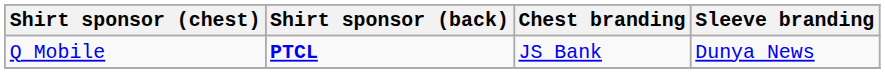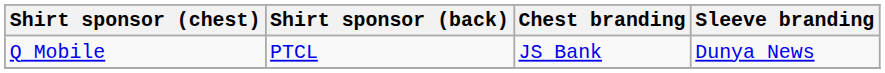(294, 52) bold -> (294, 52) normal
